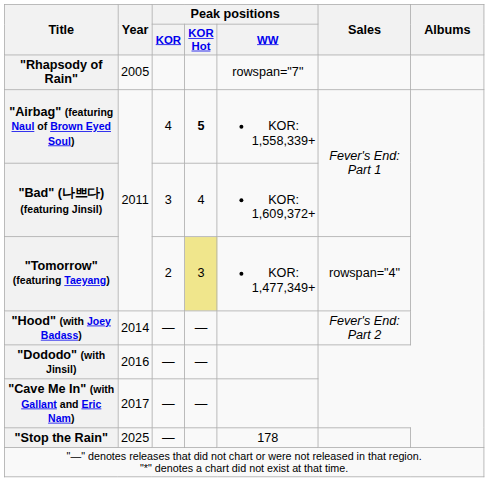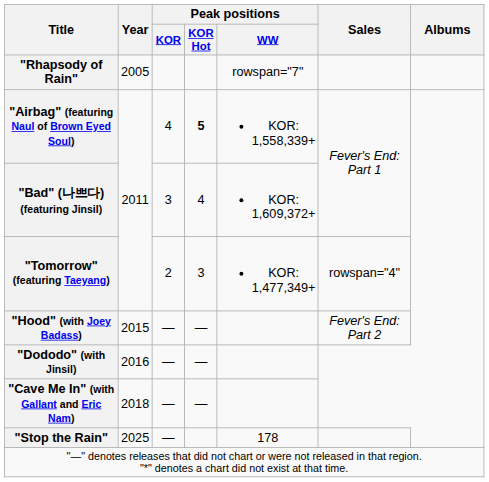(201, 273) khaki background -> (201, 273) no background
(135, 327) 2014 -> (135, 327) 2015
(135, 403) 2017 -> (135, 403) 2018
